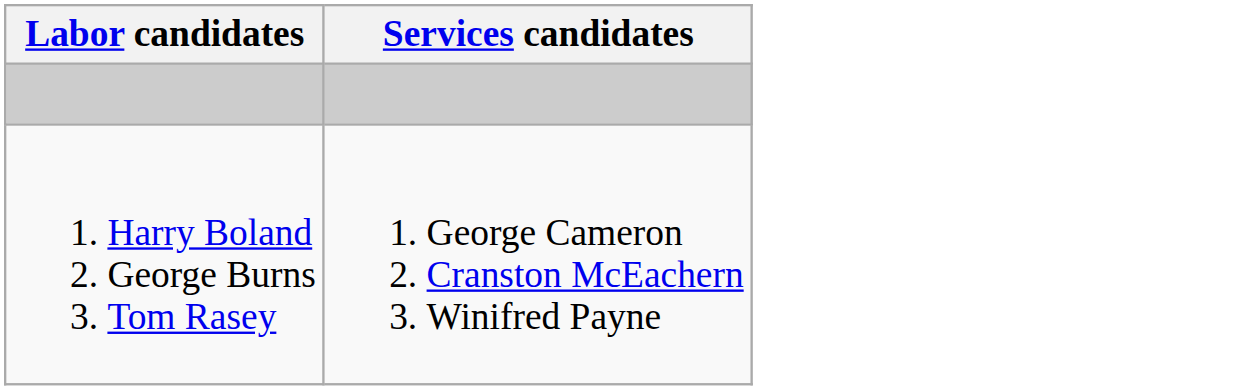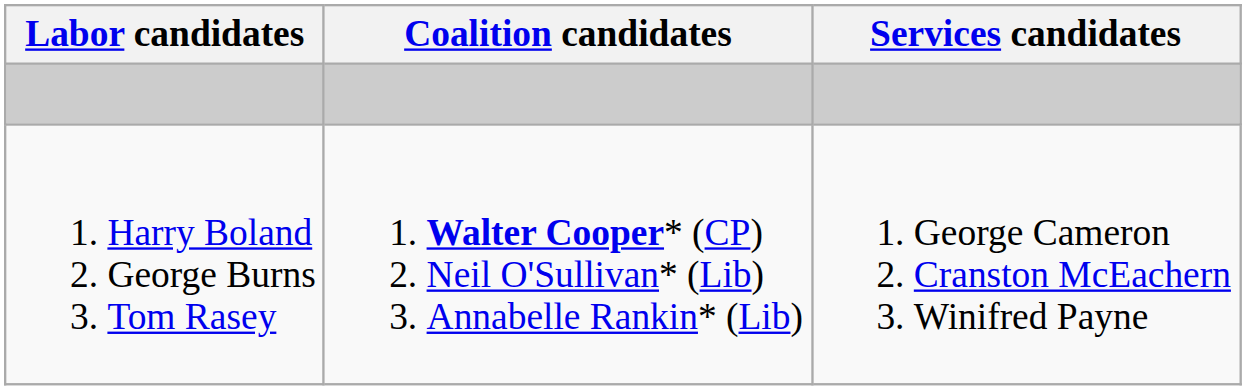+ column: (568, 34)
